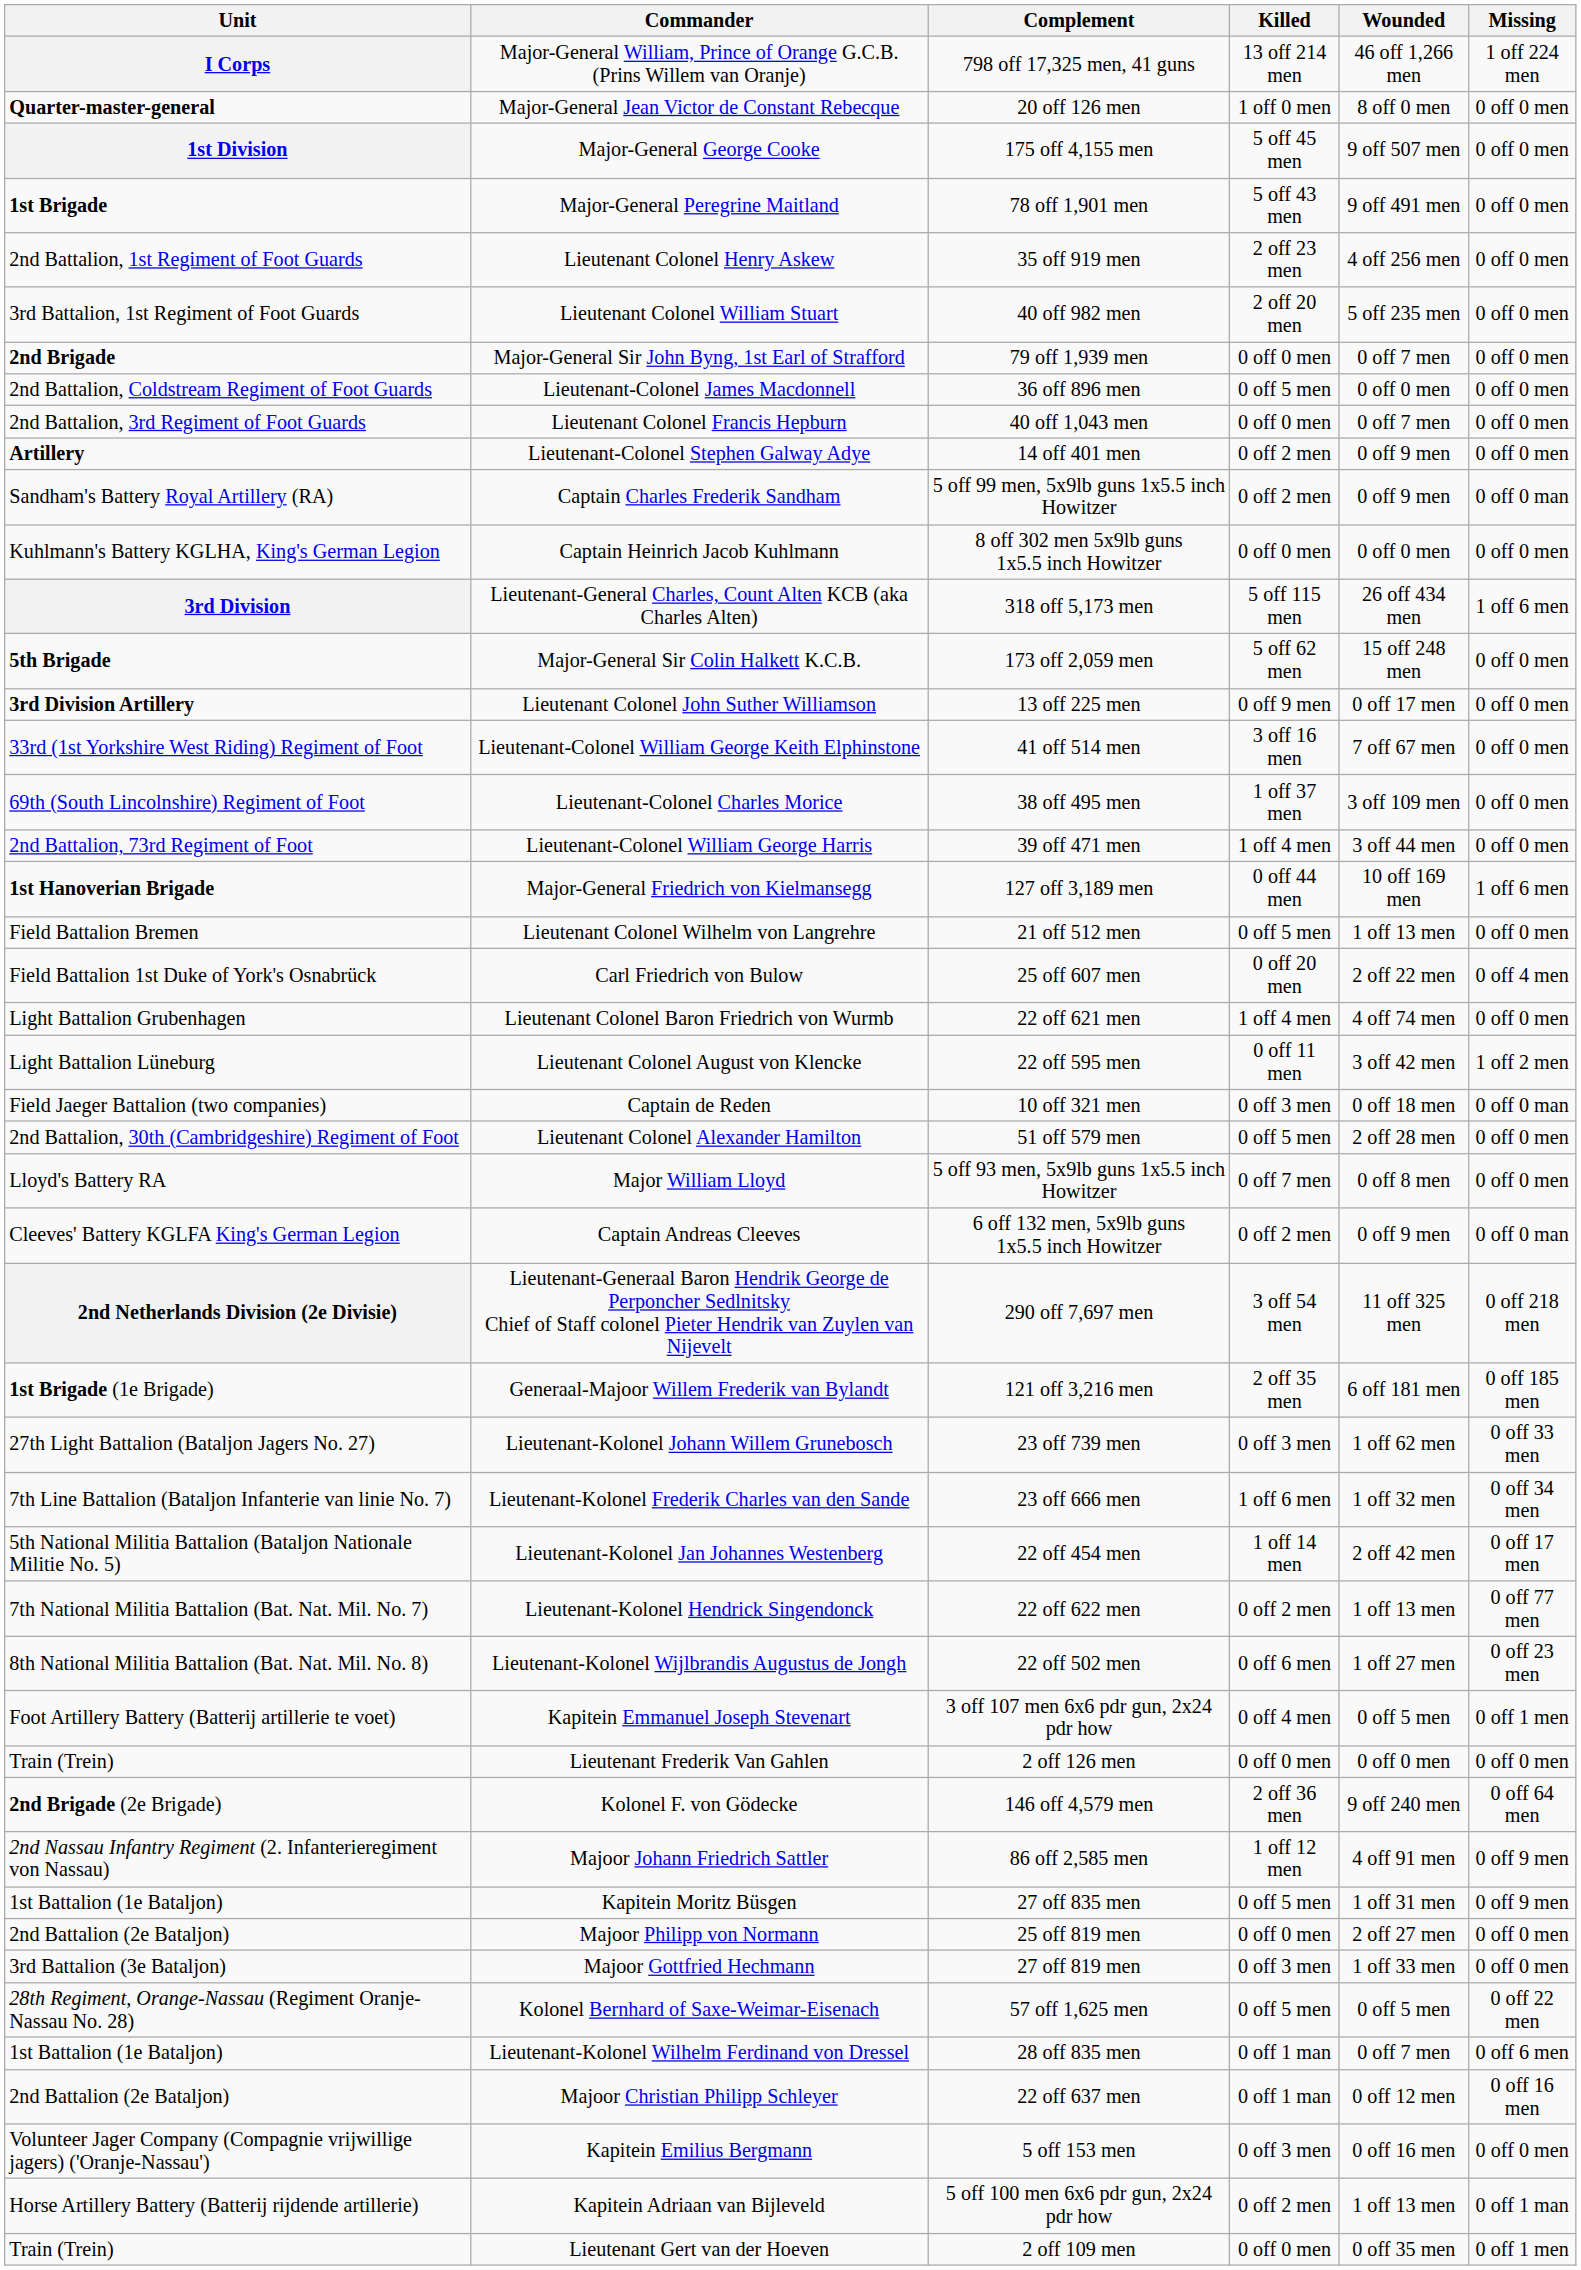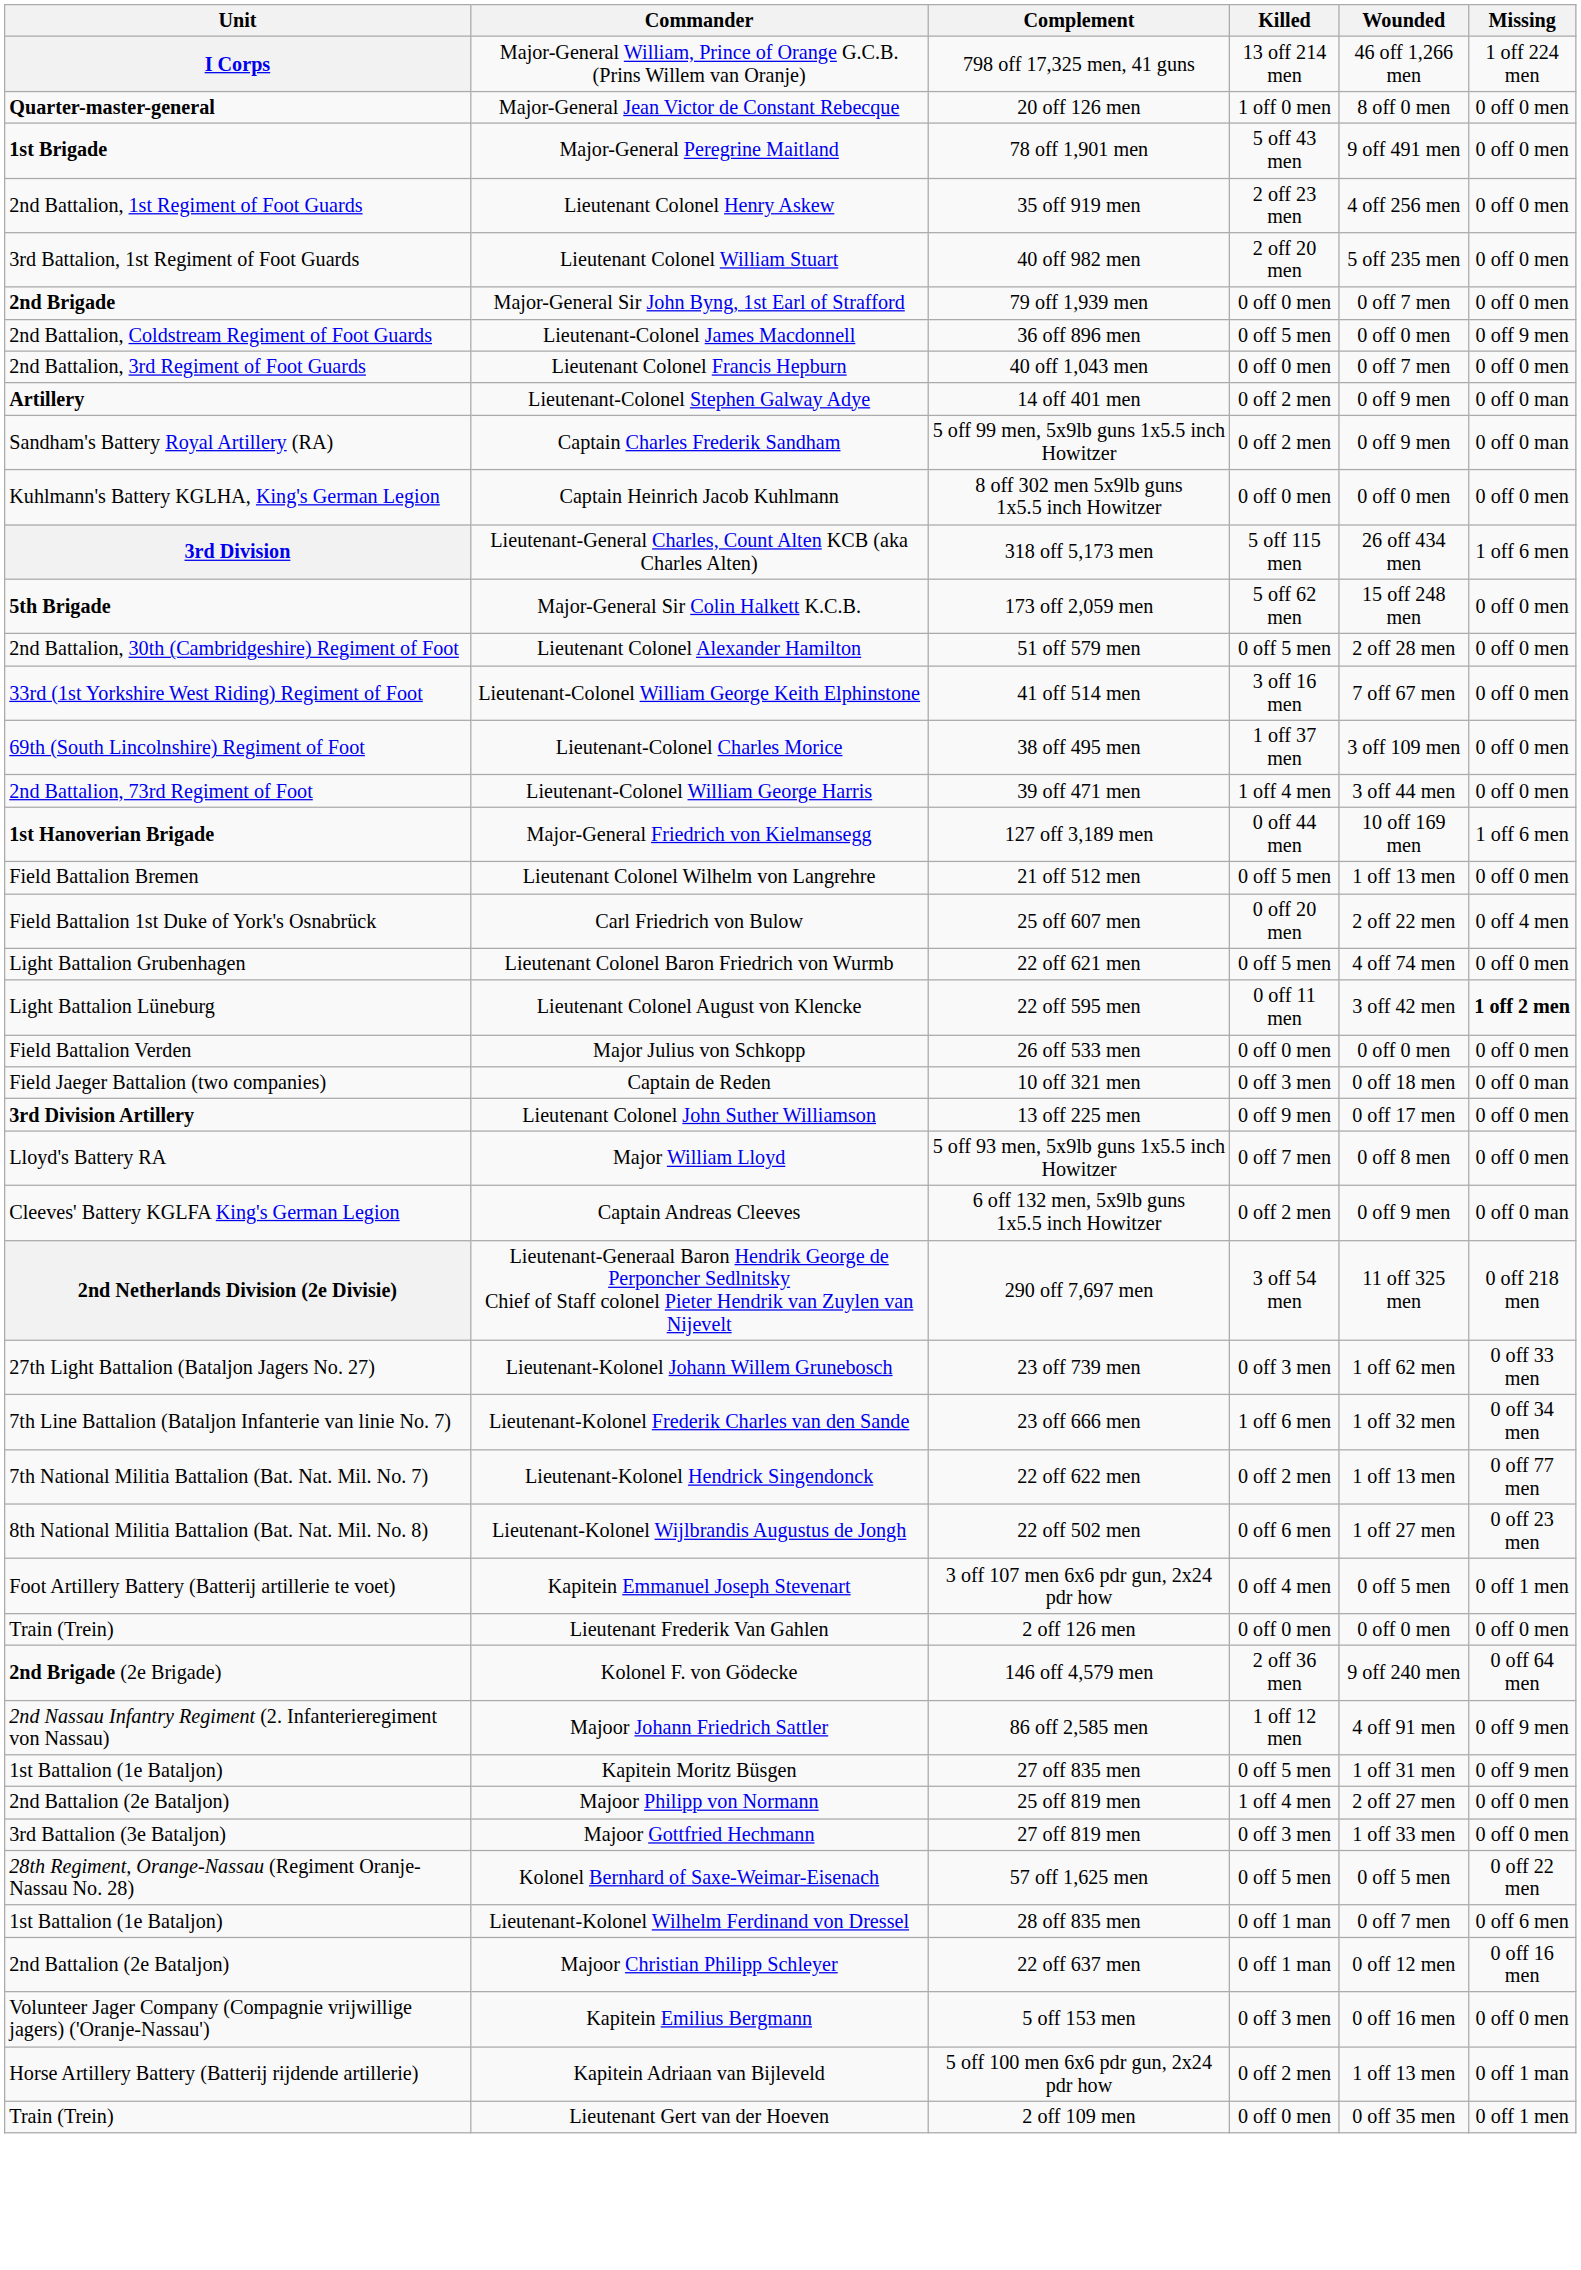- row: (699, 150)
(1522, 389) 0 off 0 men -> (1522, 335) 0 off 9 men
(1522, 453) 0 off 0 men -> (1522, 398) 0 off 0 man
rows swapped: (699, 1137) <-> (699, 704)
(1284, 1018) 1 off 4 men -> (1284, 964) 0 off 5 men
(1522, 1062) normal -> (1522, 1007) bold
+ row: (699, 1050)
- row: (699, 1389)
- row: (699, 1553)
(1284, 1934) 0 off 0 men -> (1284, 1802) 1 off 4 men
